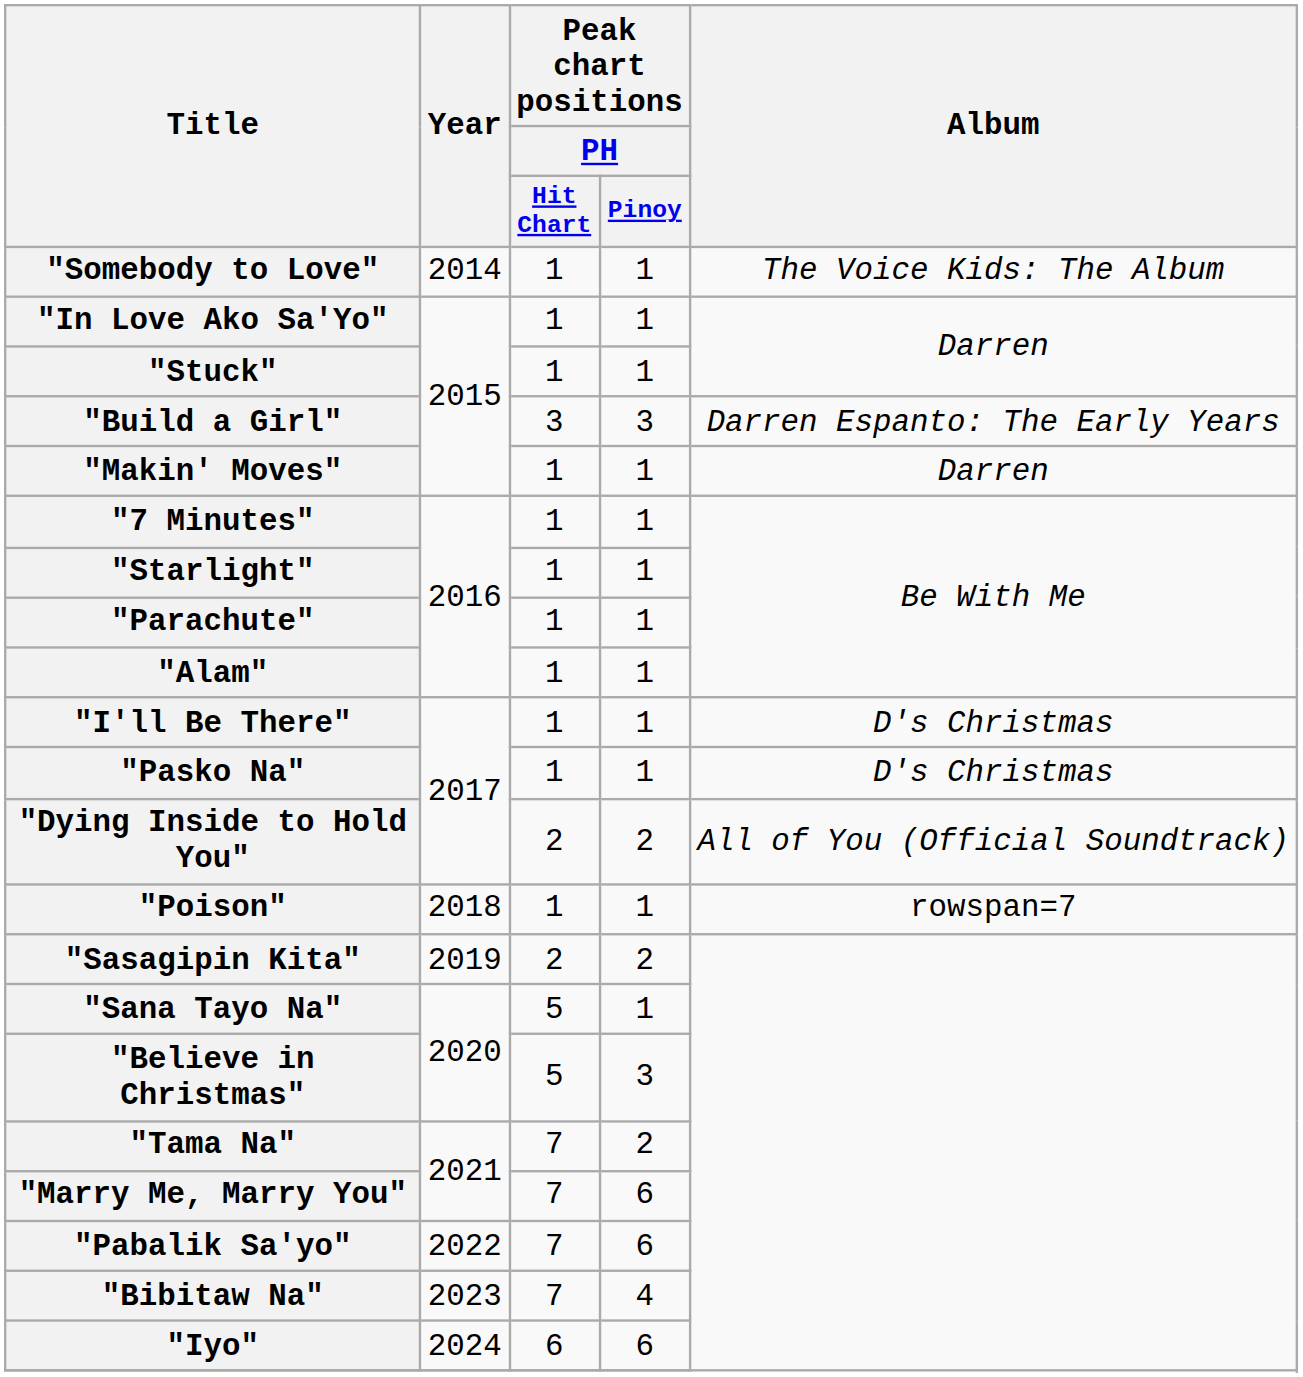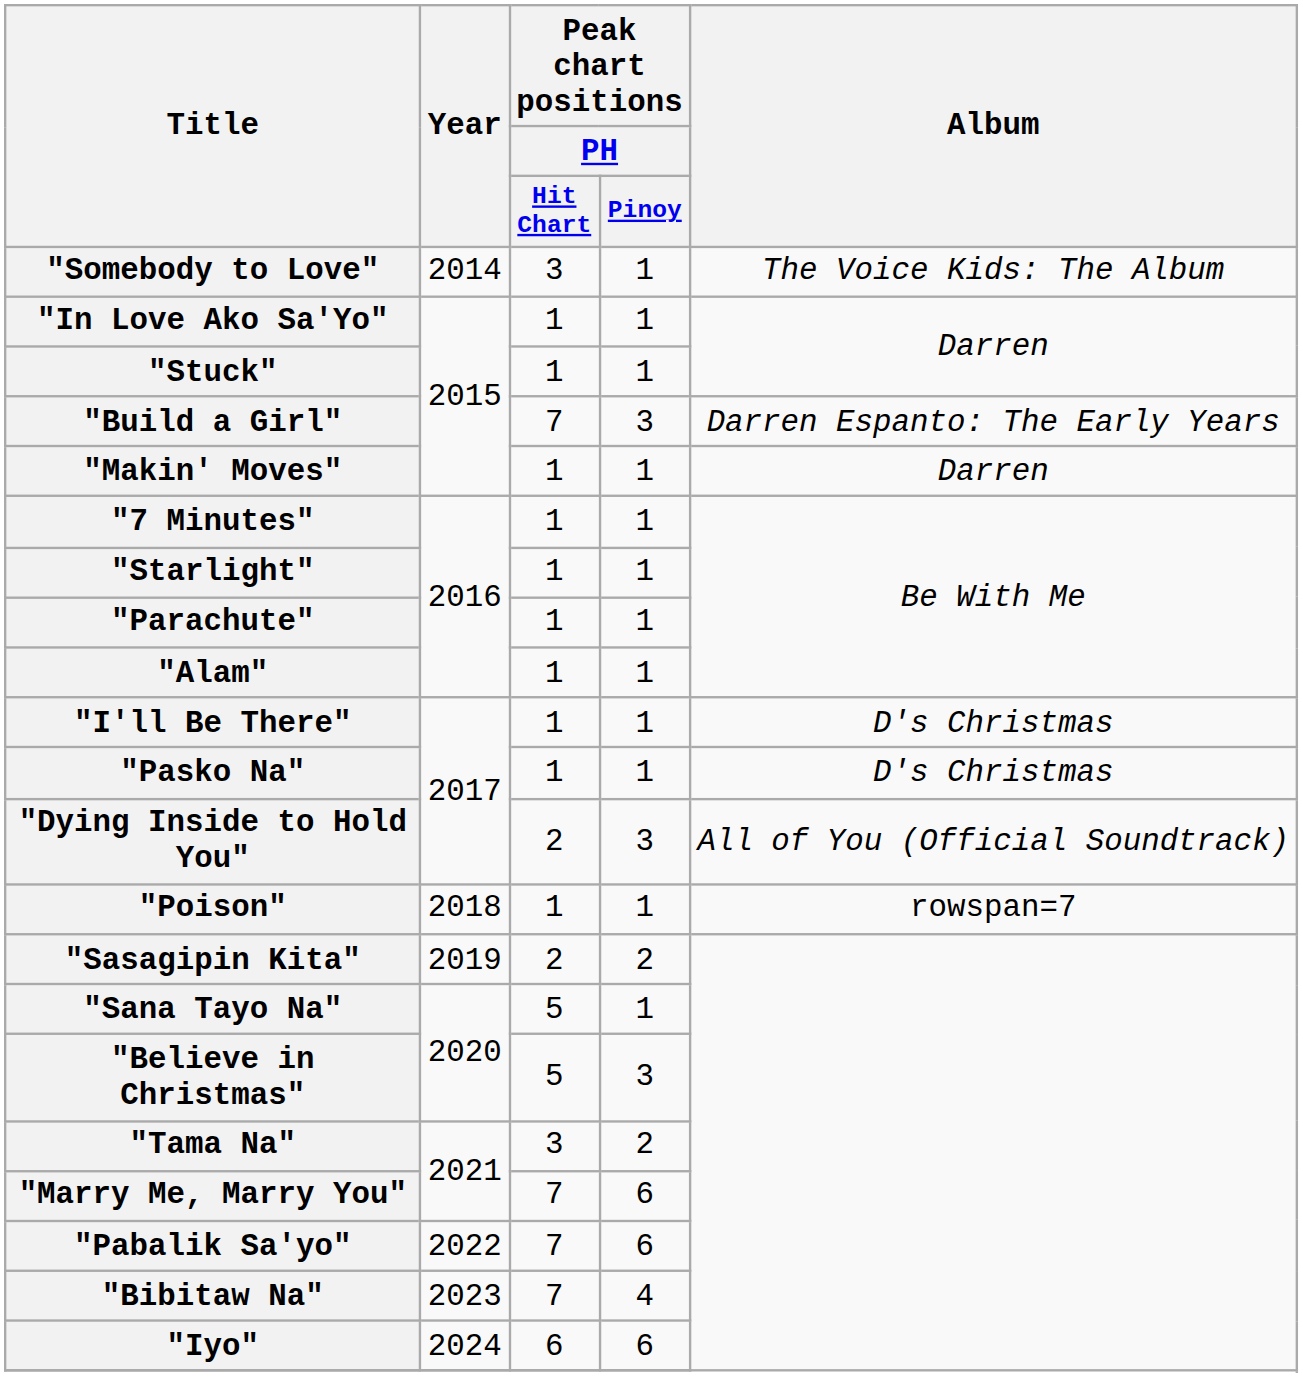(554, 271) 1 -> (554, 271) 3
(554, 422) 3 -> (554, 422) 7
(645, 841) 2 -> (645, 841) 3
(554, 1145) 7 -> (554, 1145) 3
